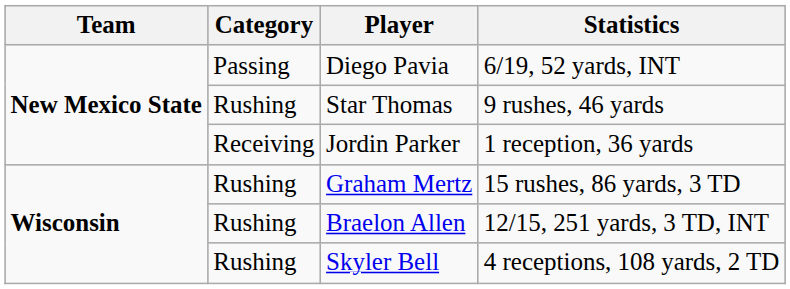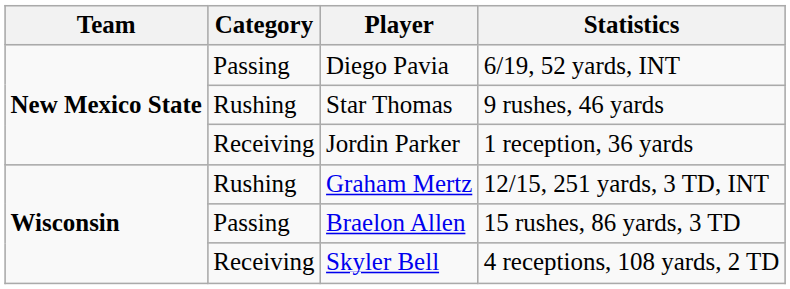(612, 183) 15 rushes, 86 yards, 3 TD -> (626, 183) 12/15, 251 yards, 3 TD, INT
(255, 223) Rushing -> (252, 223) Passing
(626, 223) 12/15, 251 yards, 3 TD, INT -> (612, 223) 15 rushes, 86 yards, 3 TD
(255, 262) Rushing -> (264, 262) Receiving
